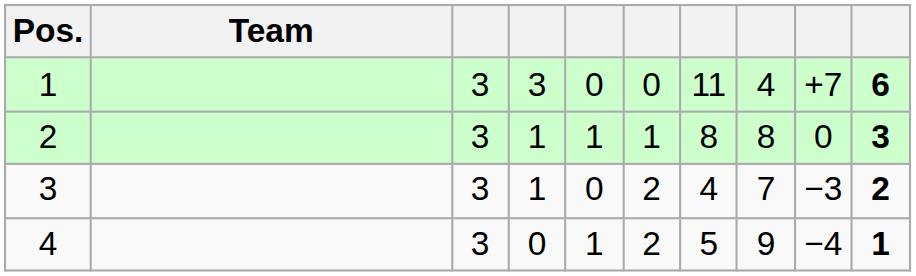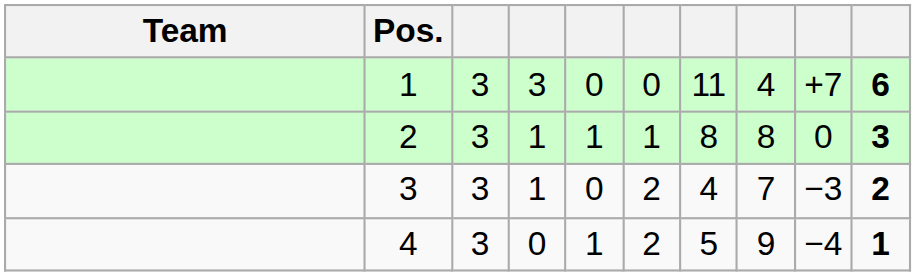columns swapped: (48, 31) <-> (271, 31)
